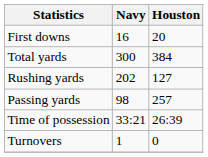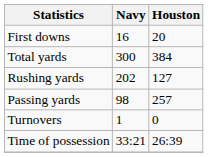rows swapped: (35, 141) <-> (59, 120)
